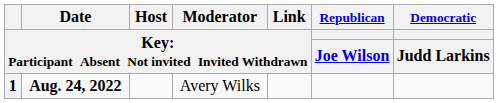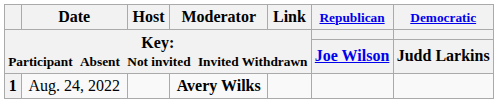(75, 85) bold -> (74, 85) normal
(220, 85) normal -> (219, 85) bold
